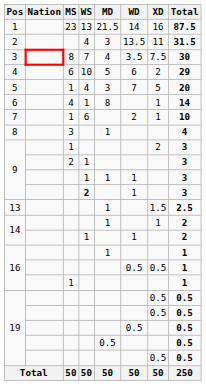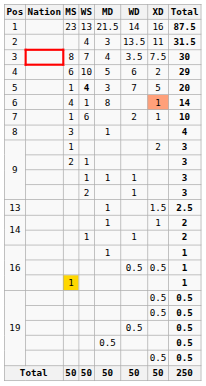(86, 87) normal -> (86, 87) bold
(158, 102) no background -> (158, 102) lightsalmon background
(86, 192) bold -> (86, 192) normal
(71, 283) no background -> (71, 283) gold background
